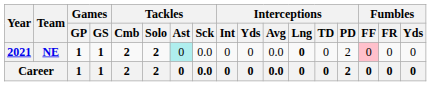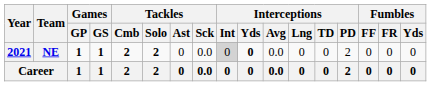(181, 52) paleturquoise background -> (181, 52) no background
(227, 52) no background -> (227, 52) lightgrey background
(251, 52) normal -> (251, 52) bold
(302, 52) bold -> (302, 52) normal
(369, 52) pink background -> (369, 52) no background
